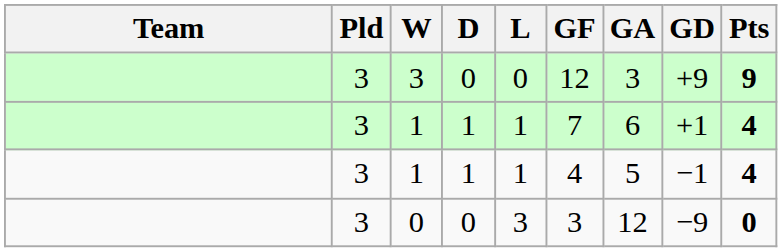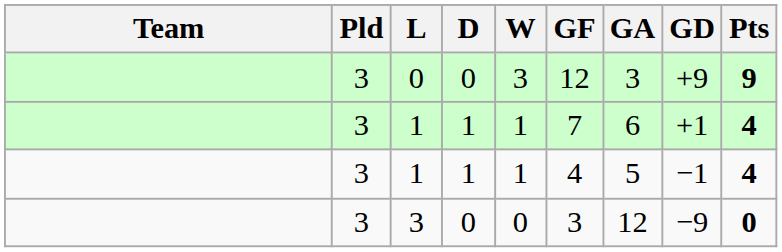columns swapped: (416, 28) <-> (520, 28)
